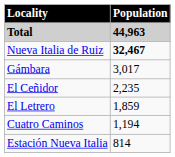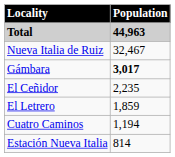(129, 50) bold -> (129, 50) normal
(126, 69) normal -> (126, 69) bold
